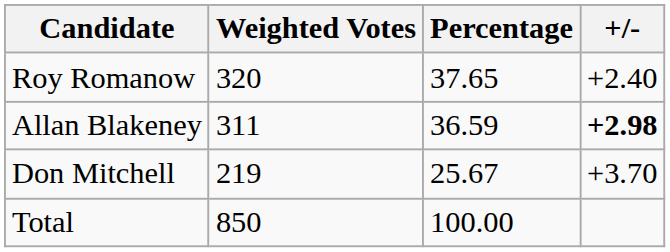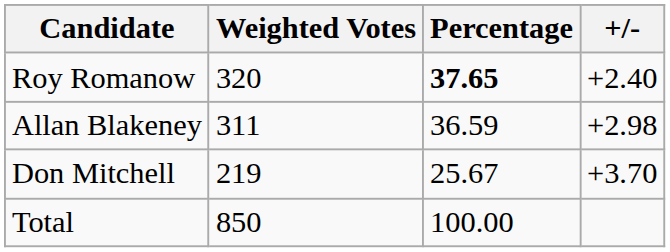(464, 76) normal -> (464, 76) bold
(622, 125) bold -> (622, 125) normal
